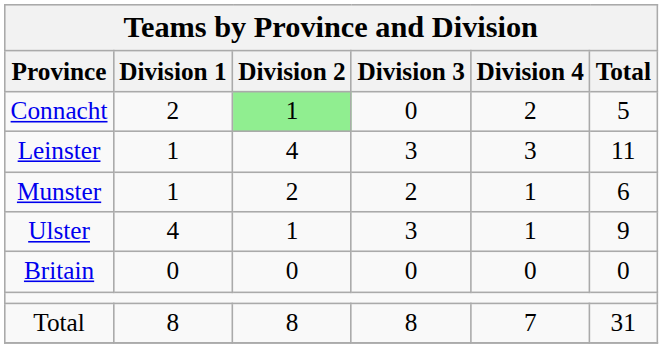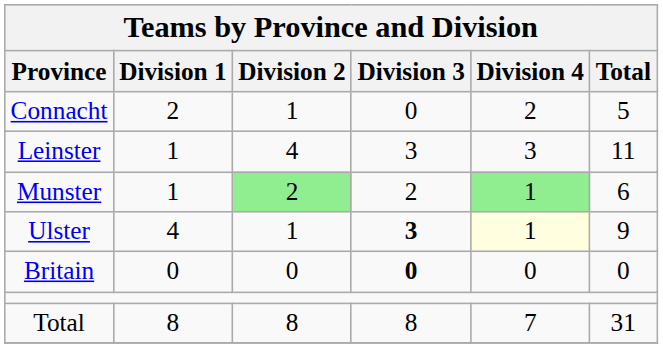(292, 111) lightgreen background -> (292, 111) no background
(292, 191) no background -> (292, 191) lightgreen background
(530, 191) no background -> (530, 191) lightgreen background
(411, 231) normal -> (411, 231) bold
(530, 231) no background -> (530, 231) lightyellow background
(411, 271) normal -> (411, 271) bold
